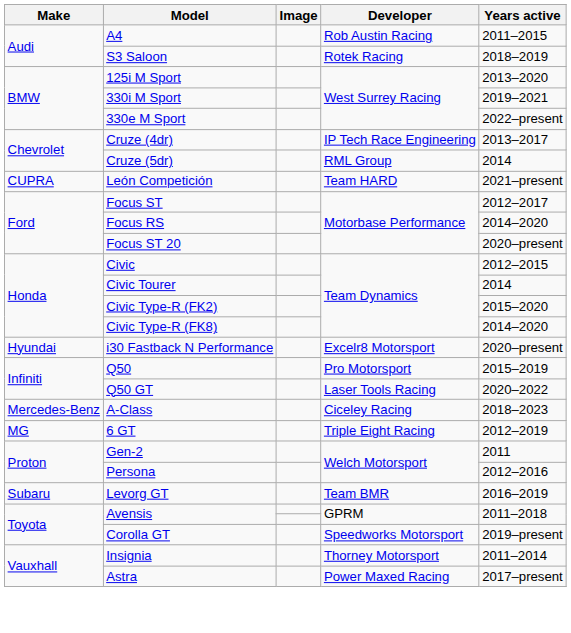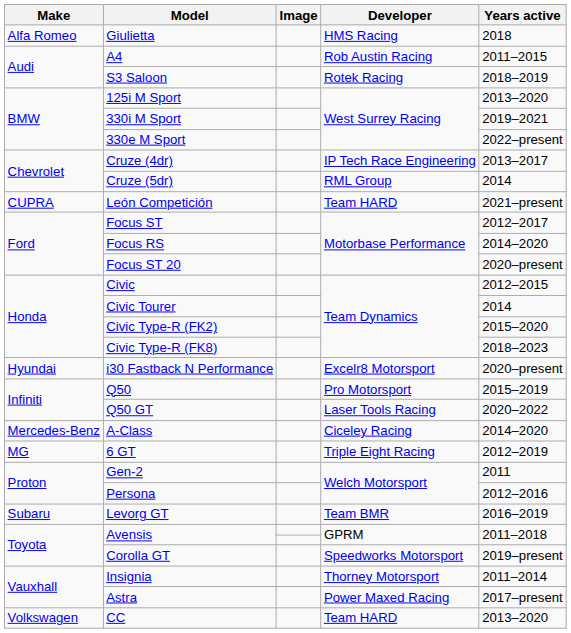+ row: (130, 35)
(515, 326) 2014–2020 -> (515, 347) 2018–2023
(515, 410) 2018–2023 -> (515, 430) 2014–2020
+ row: (116, 618)
